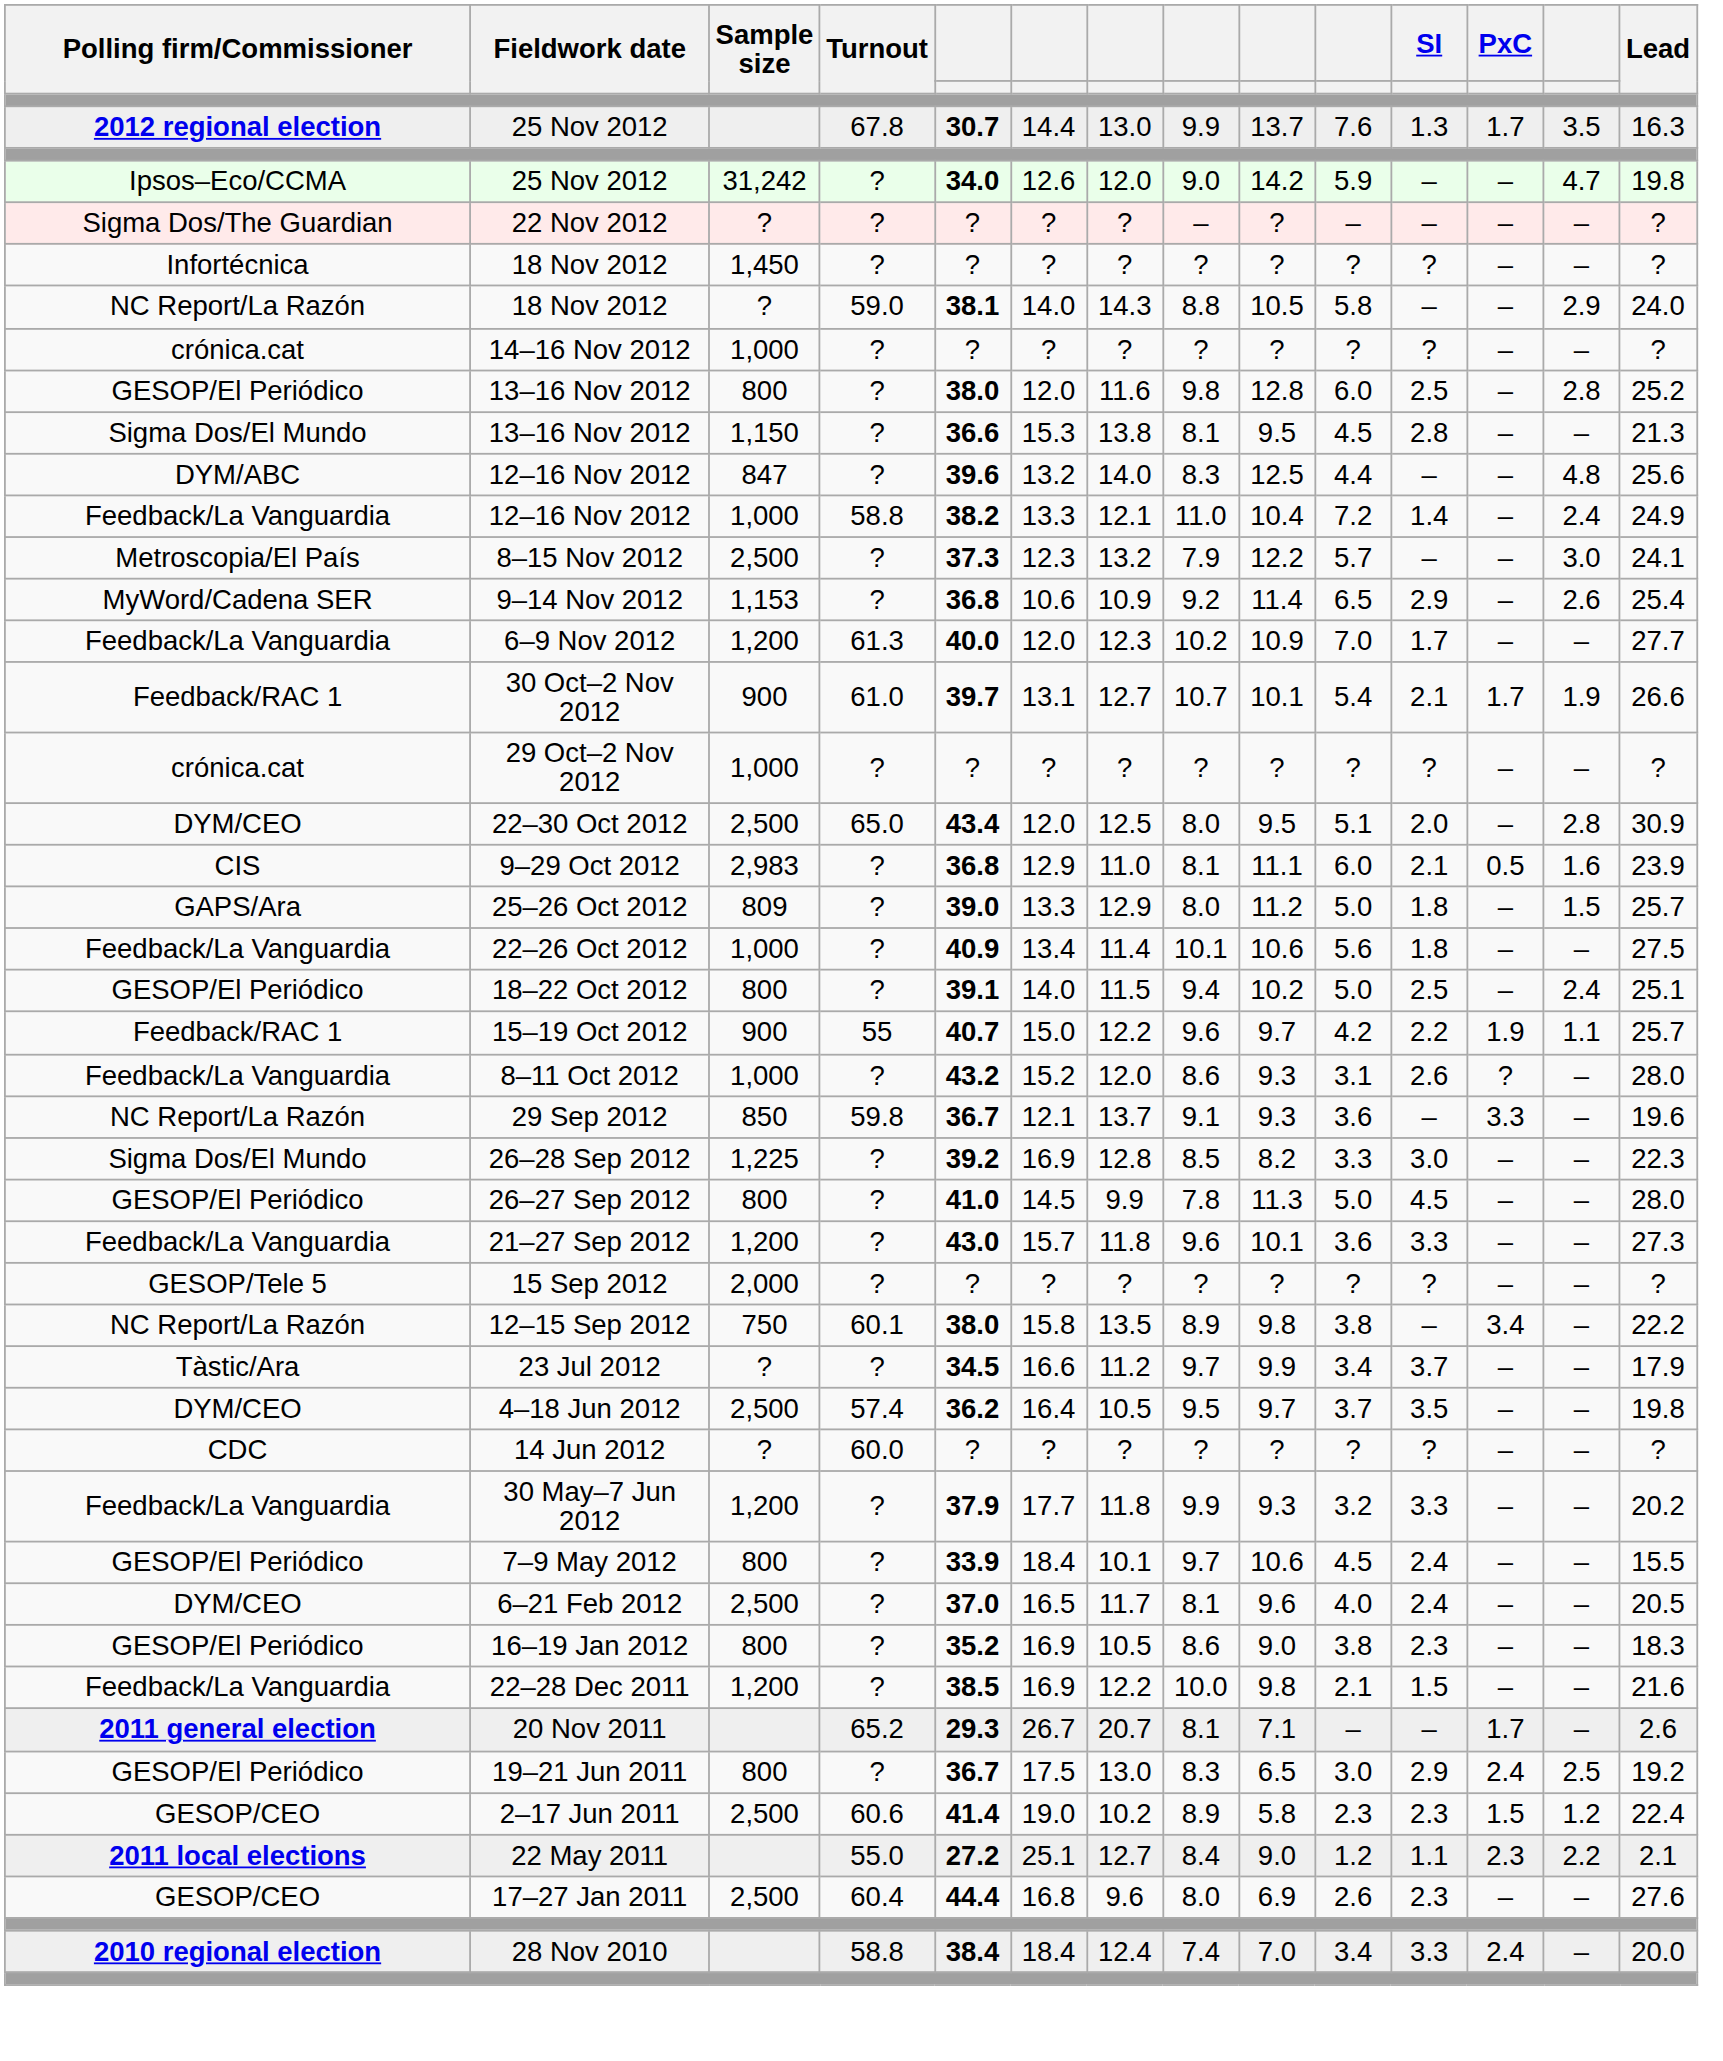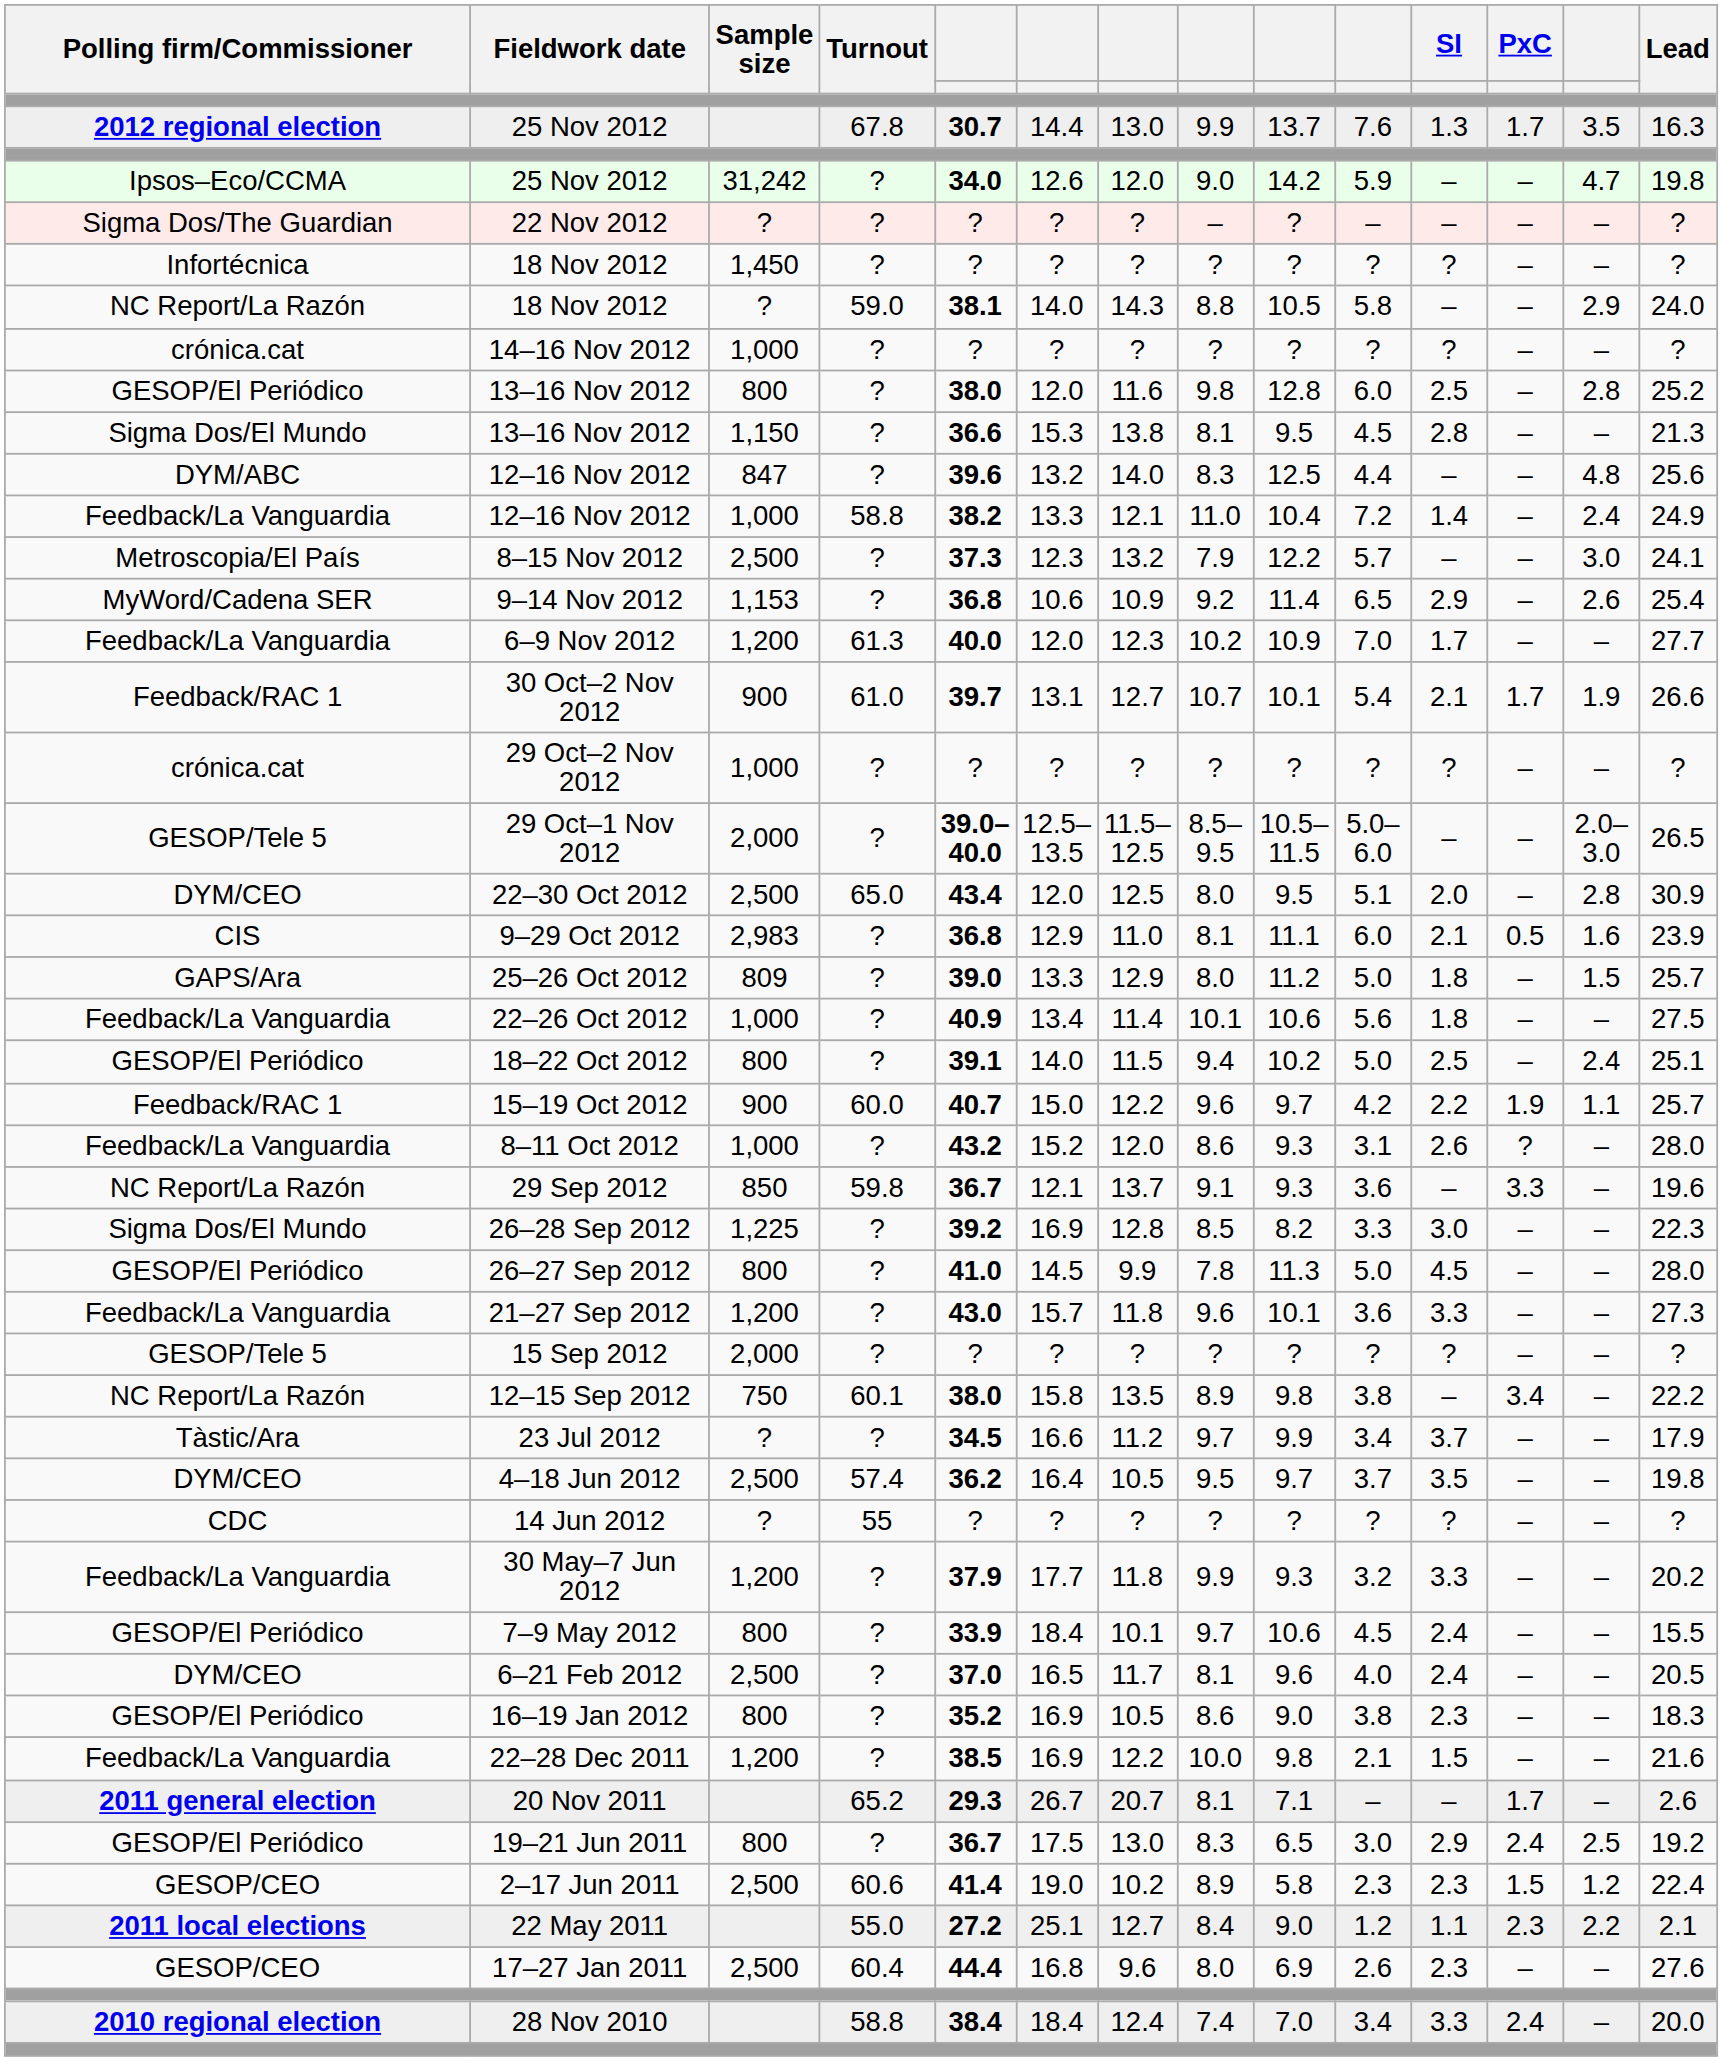+ row: (238, 838)
(877, 1032) 55 -> (877, 1103) 60.0
(877, 1450) 60.0 -> (877, 1520) 55
